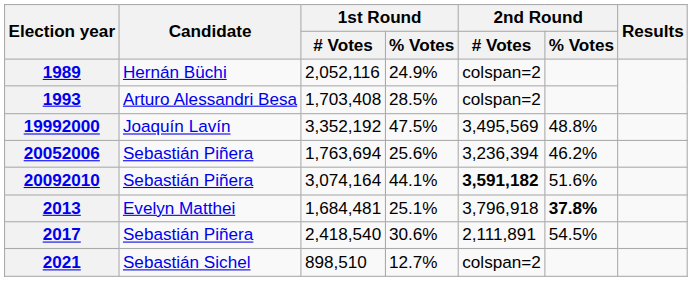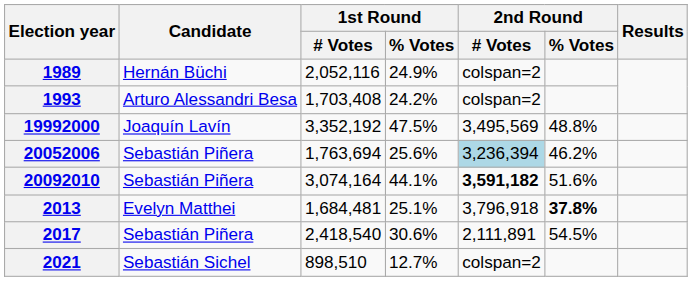(413, 99) 28.5% -> (413, 99) 24.2%
(500, 153) no background -> (500, 153) lightblue background
